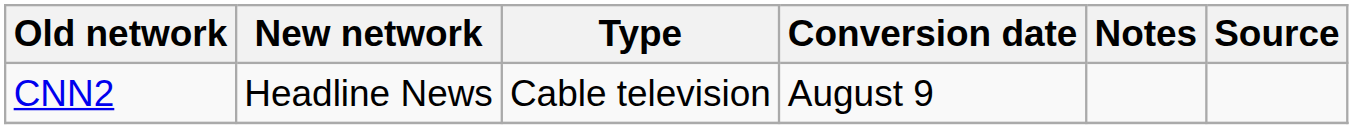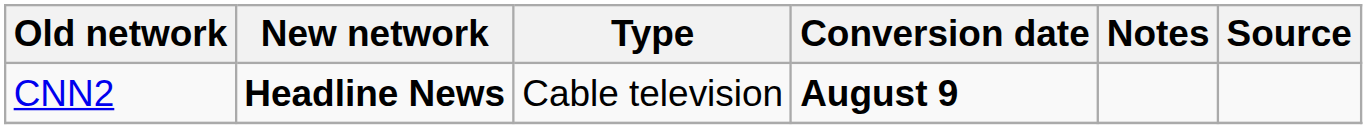(369, 92) normal -> (375, 92) bold
(861, 92) normal -> (879, 92) bold
